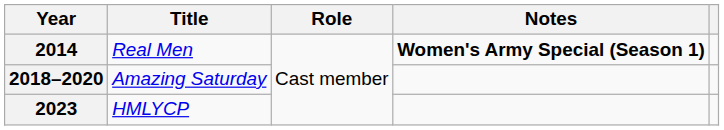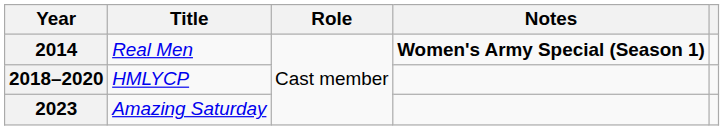(189, 79) Amazing Saturday -> (151, 79) HMLYCP
(151, 109) HMLYCP -> (189, 109) Amazing Saturday
